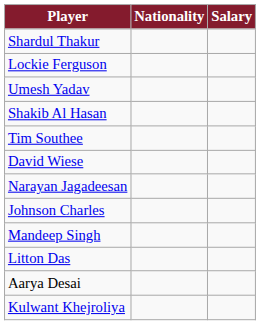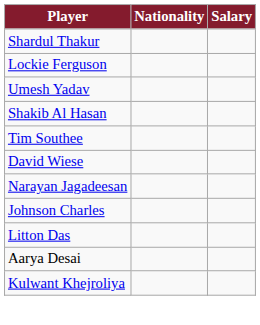- row: (54, 235)
